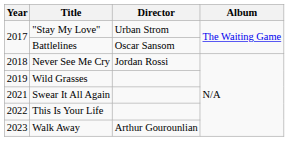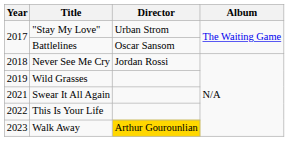(156, 128) no background -> (156, 128) gold background
